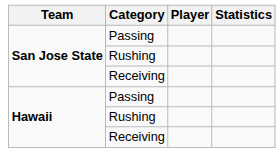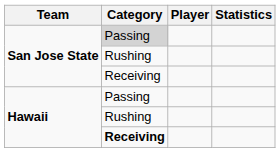(131, 35) no background -> (127, 35) lightgrey background
(137, 137) normal -> (135, 137) bold
